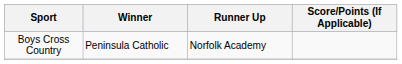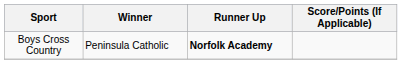(228, 45) normal -> (231, 45) bold
